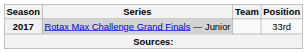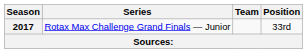(137, 26) lightgrey background -> (137, 26) no background
